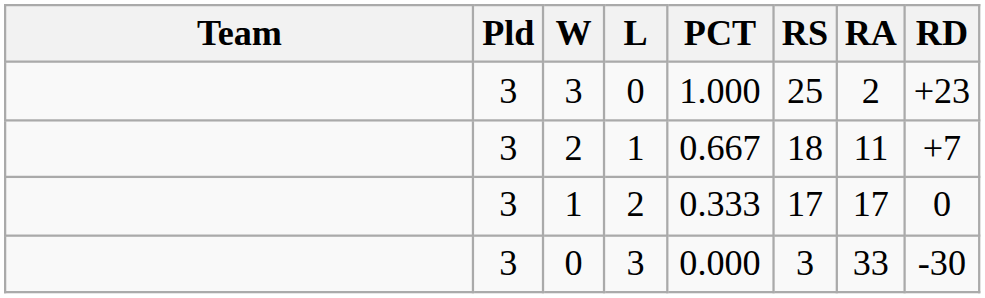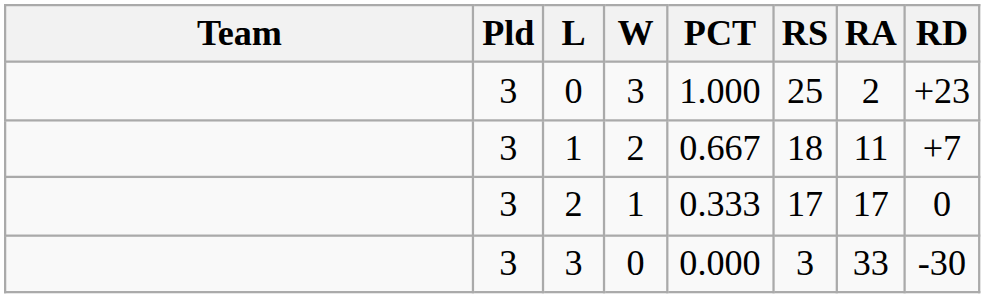columns swapped: (574, 33) <-> (636, 33)
